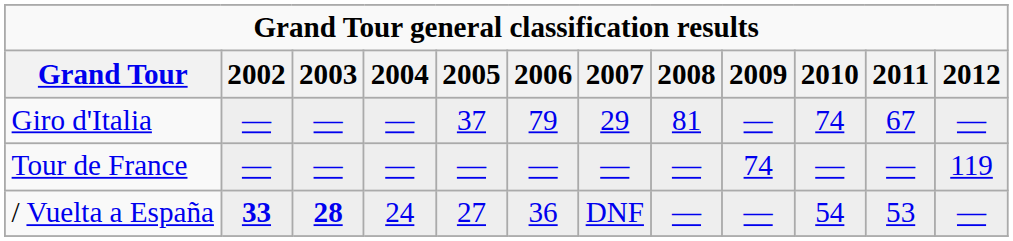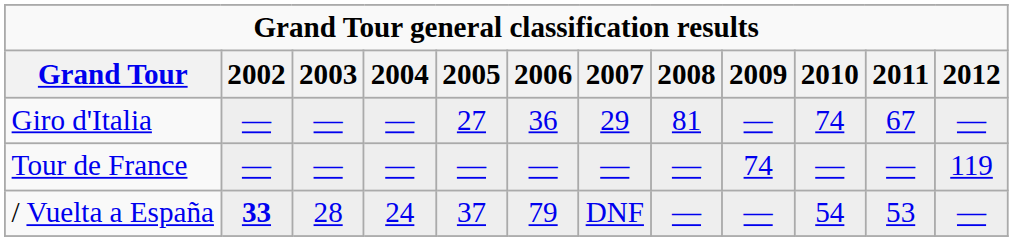(471, 119) 37 -> (471, 119) 27
(543, 119) 79 -> (543, 119) 36
(328, 212) bold -> (328, 212) normal
(471, 212) 27 -> (471, 212) 37
(543, 212) 36 -> (543, 212) 79
